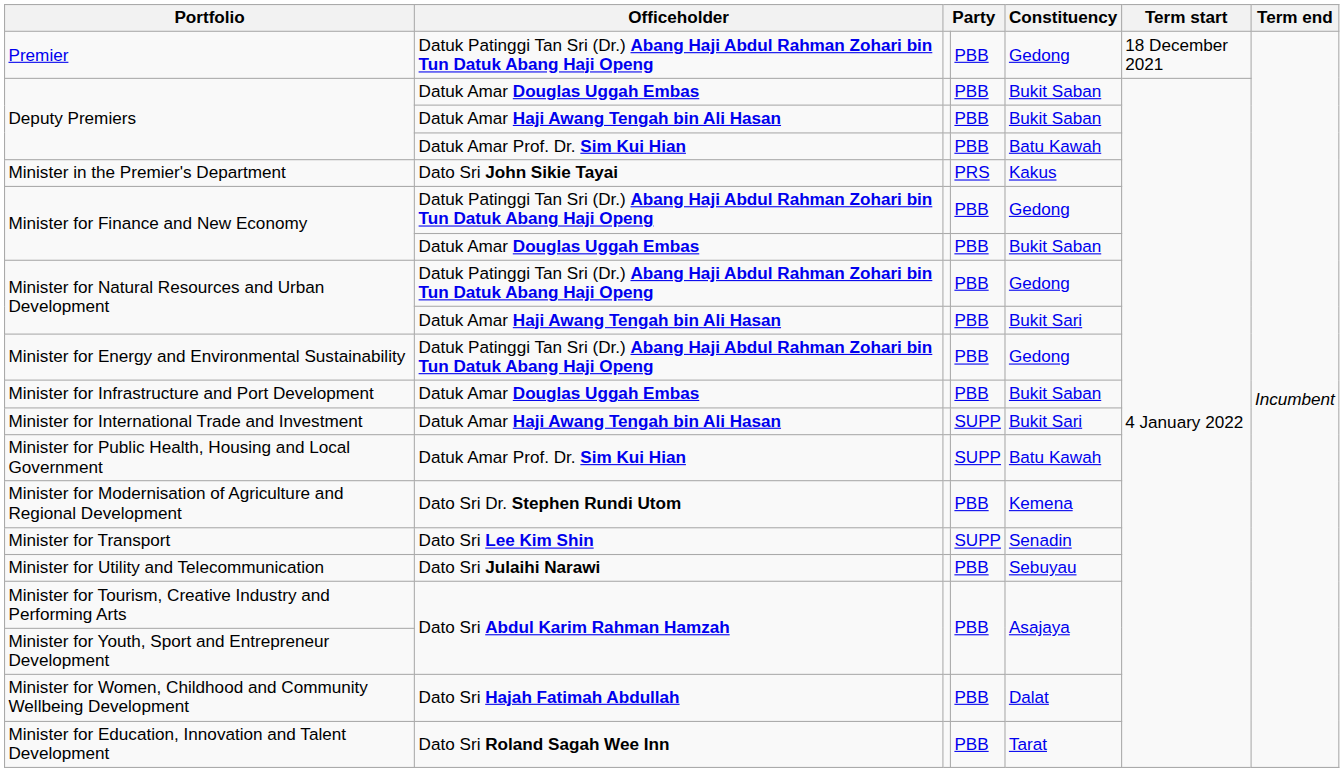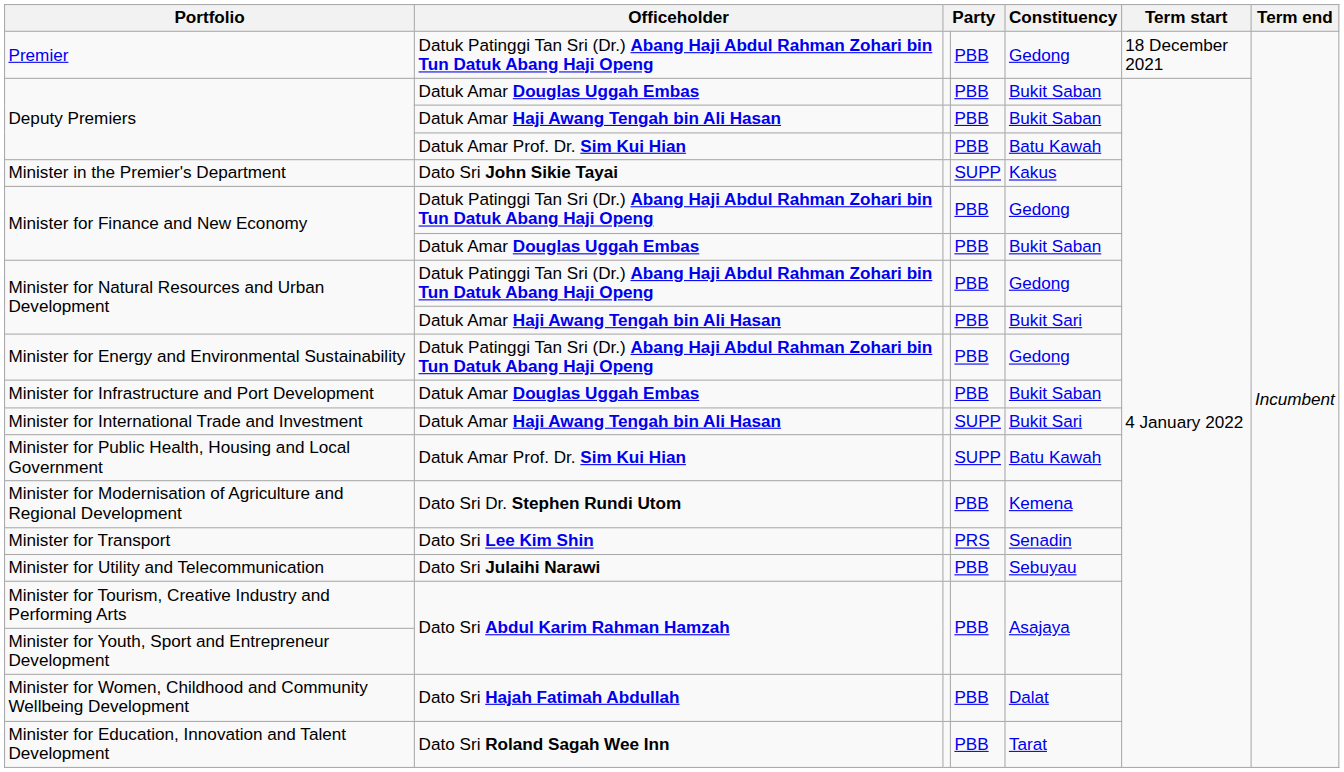(972, 173) PRS -> (978, 173) SUPP
(978, 540) SUPP -> (972, 540) PRS
